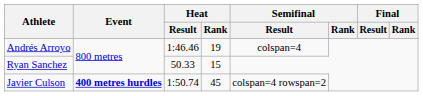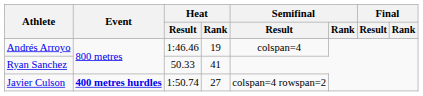(216, 65) 15 -> (216, 65) 41
(216, 83) 45 -> (216, 83) 27
